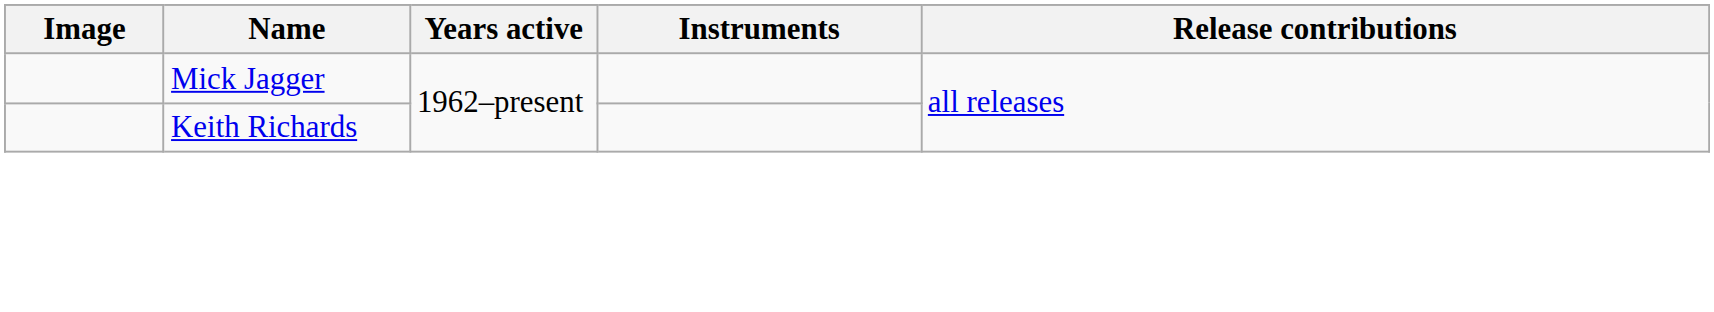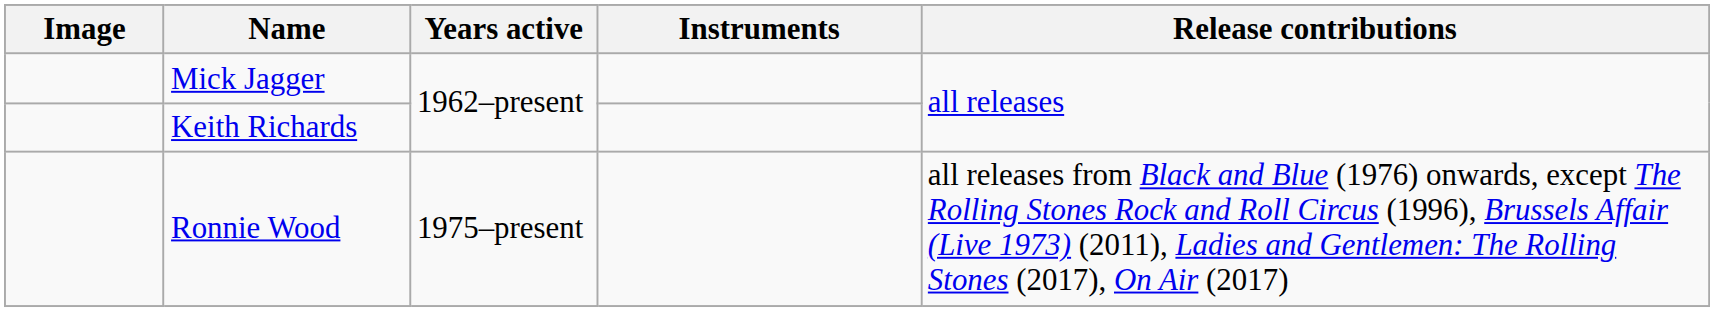+ row: (256, 228)
